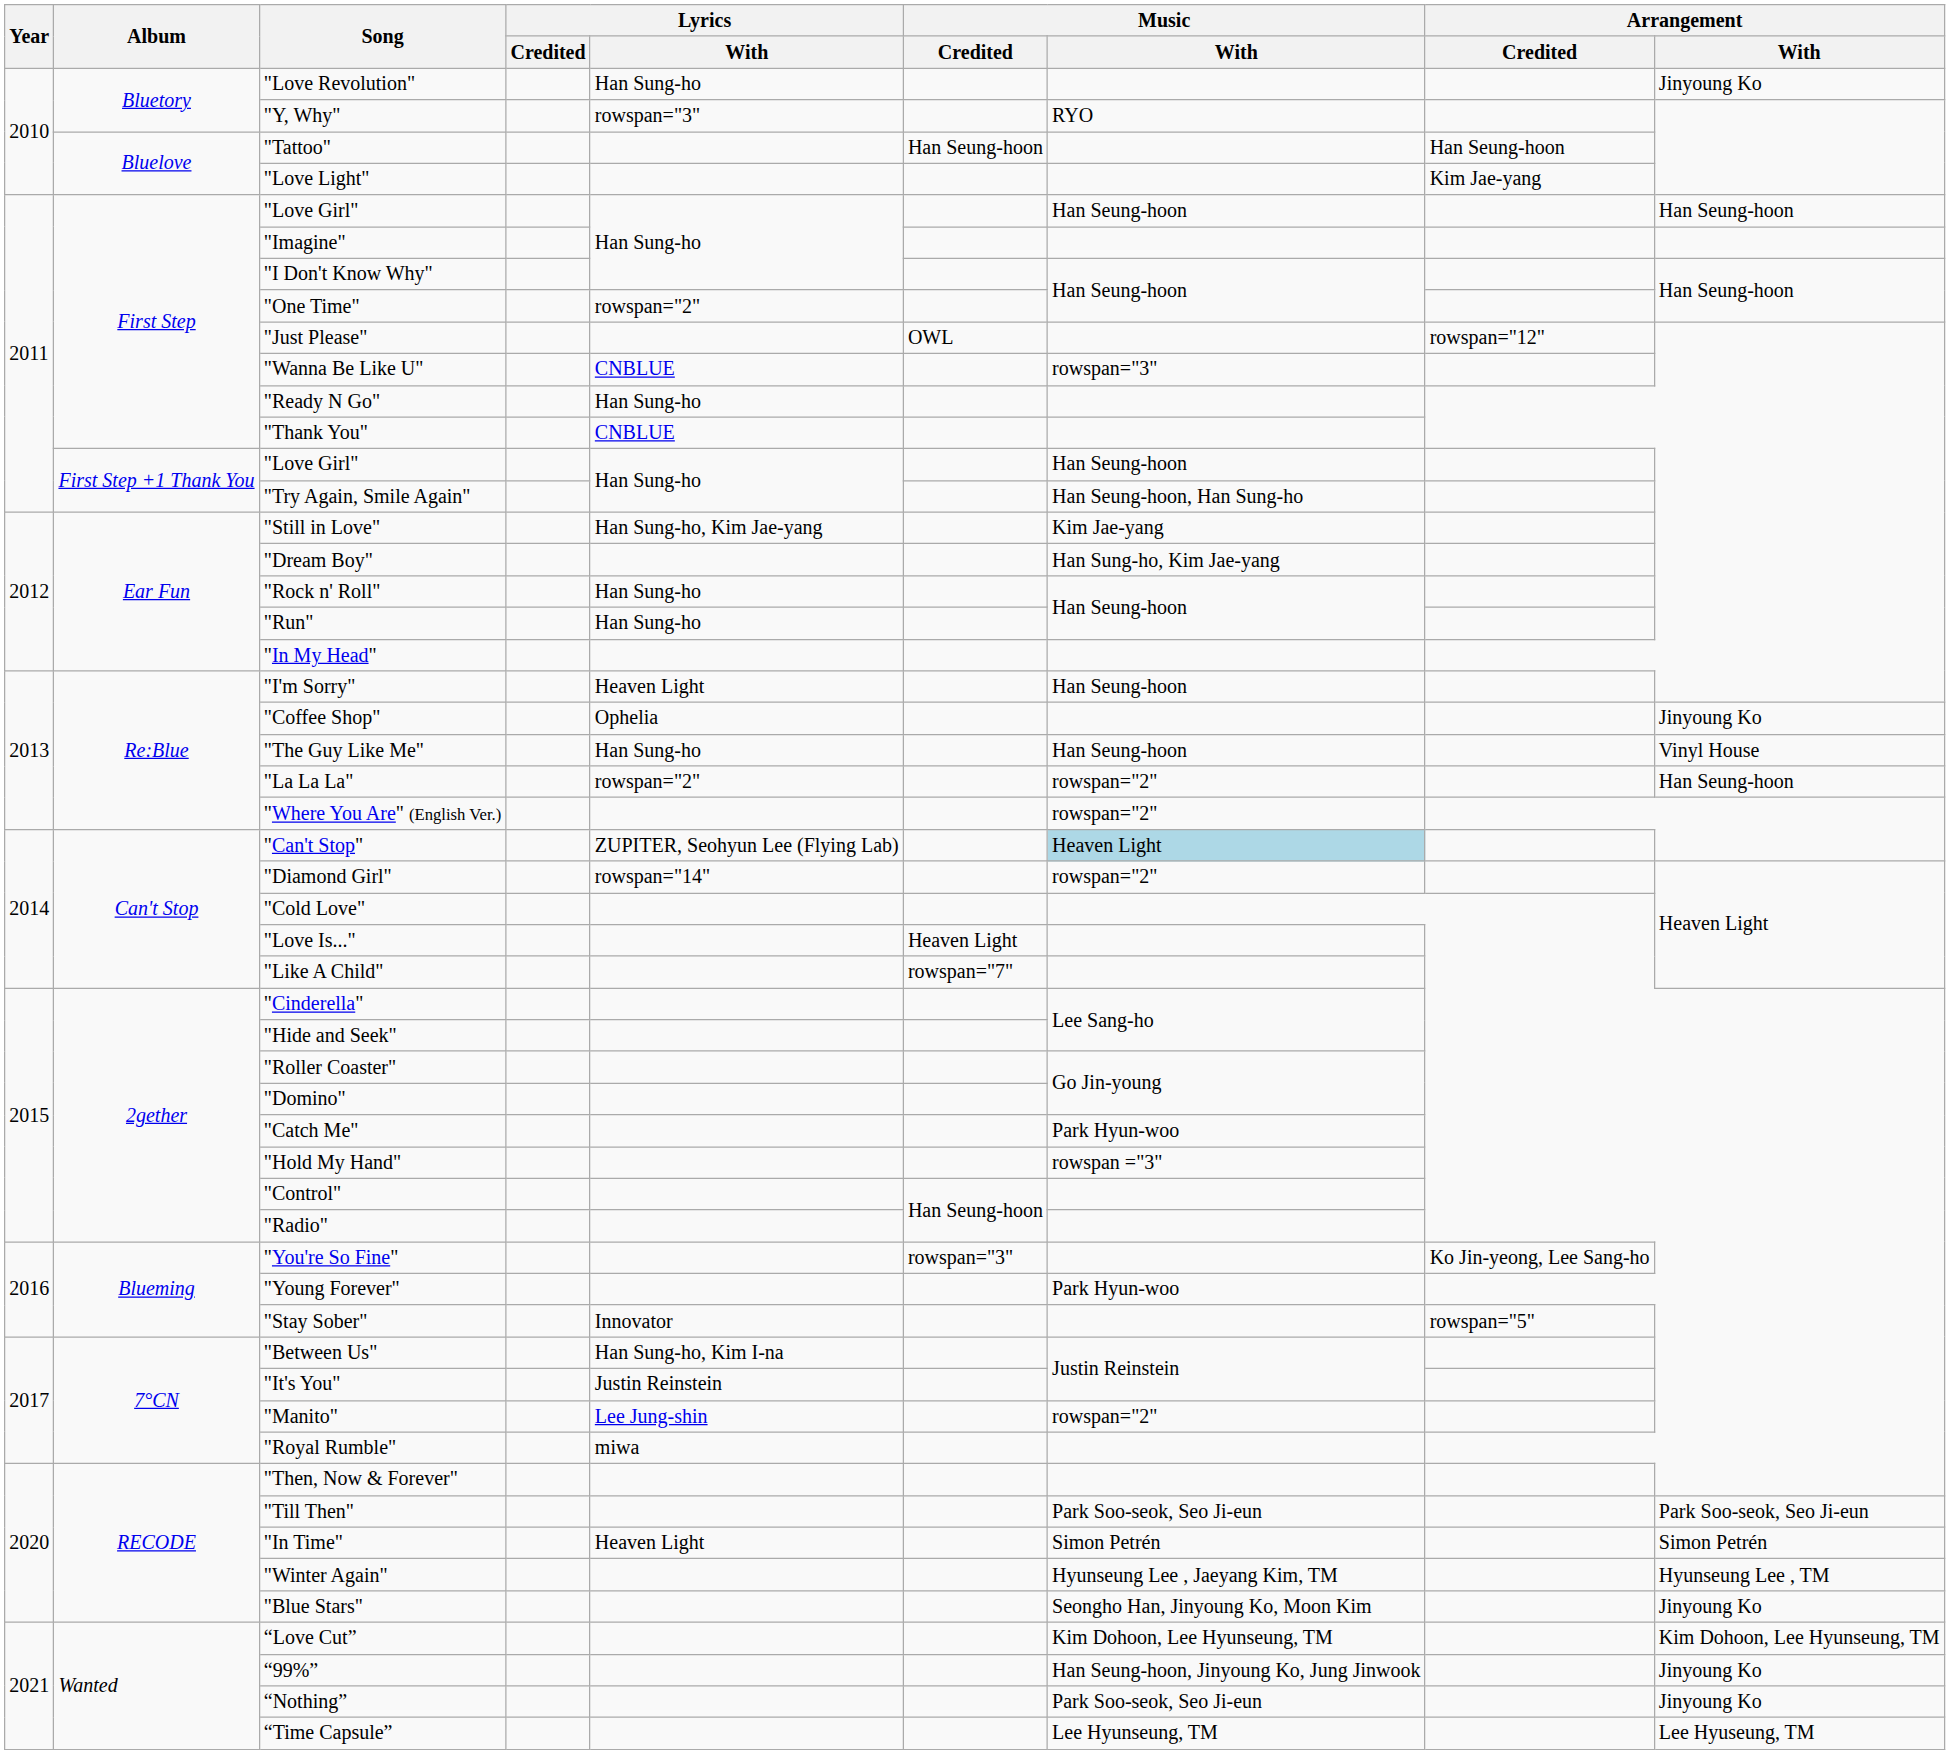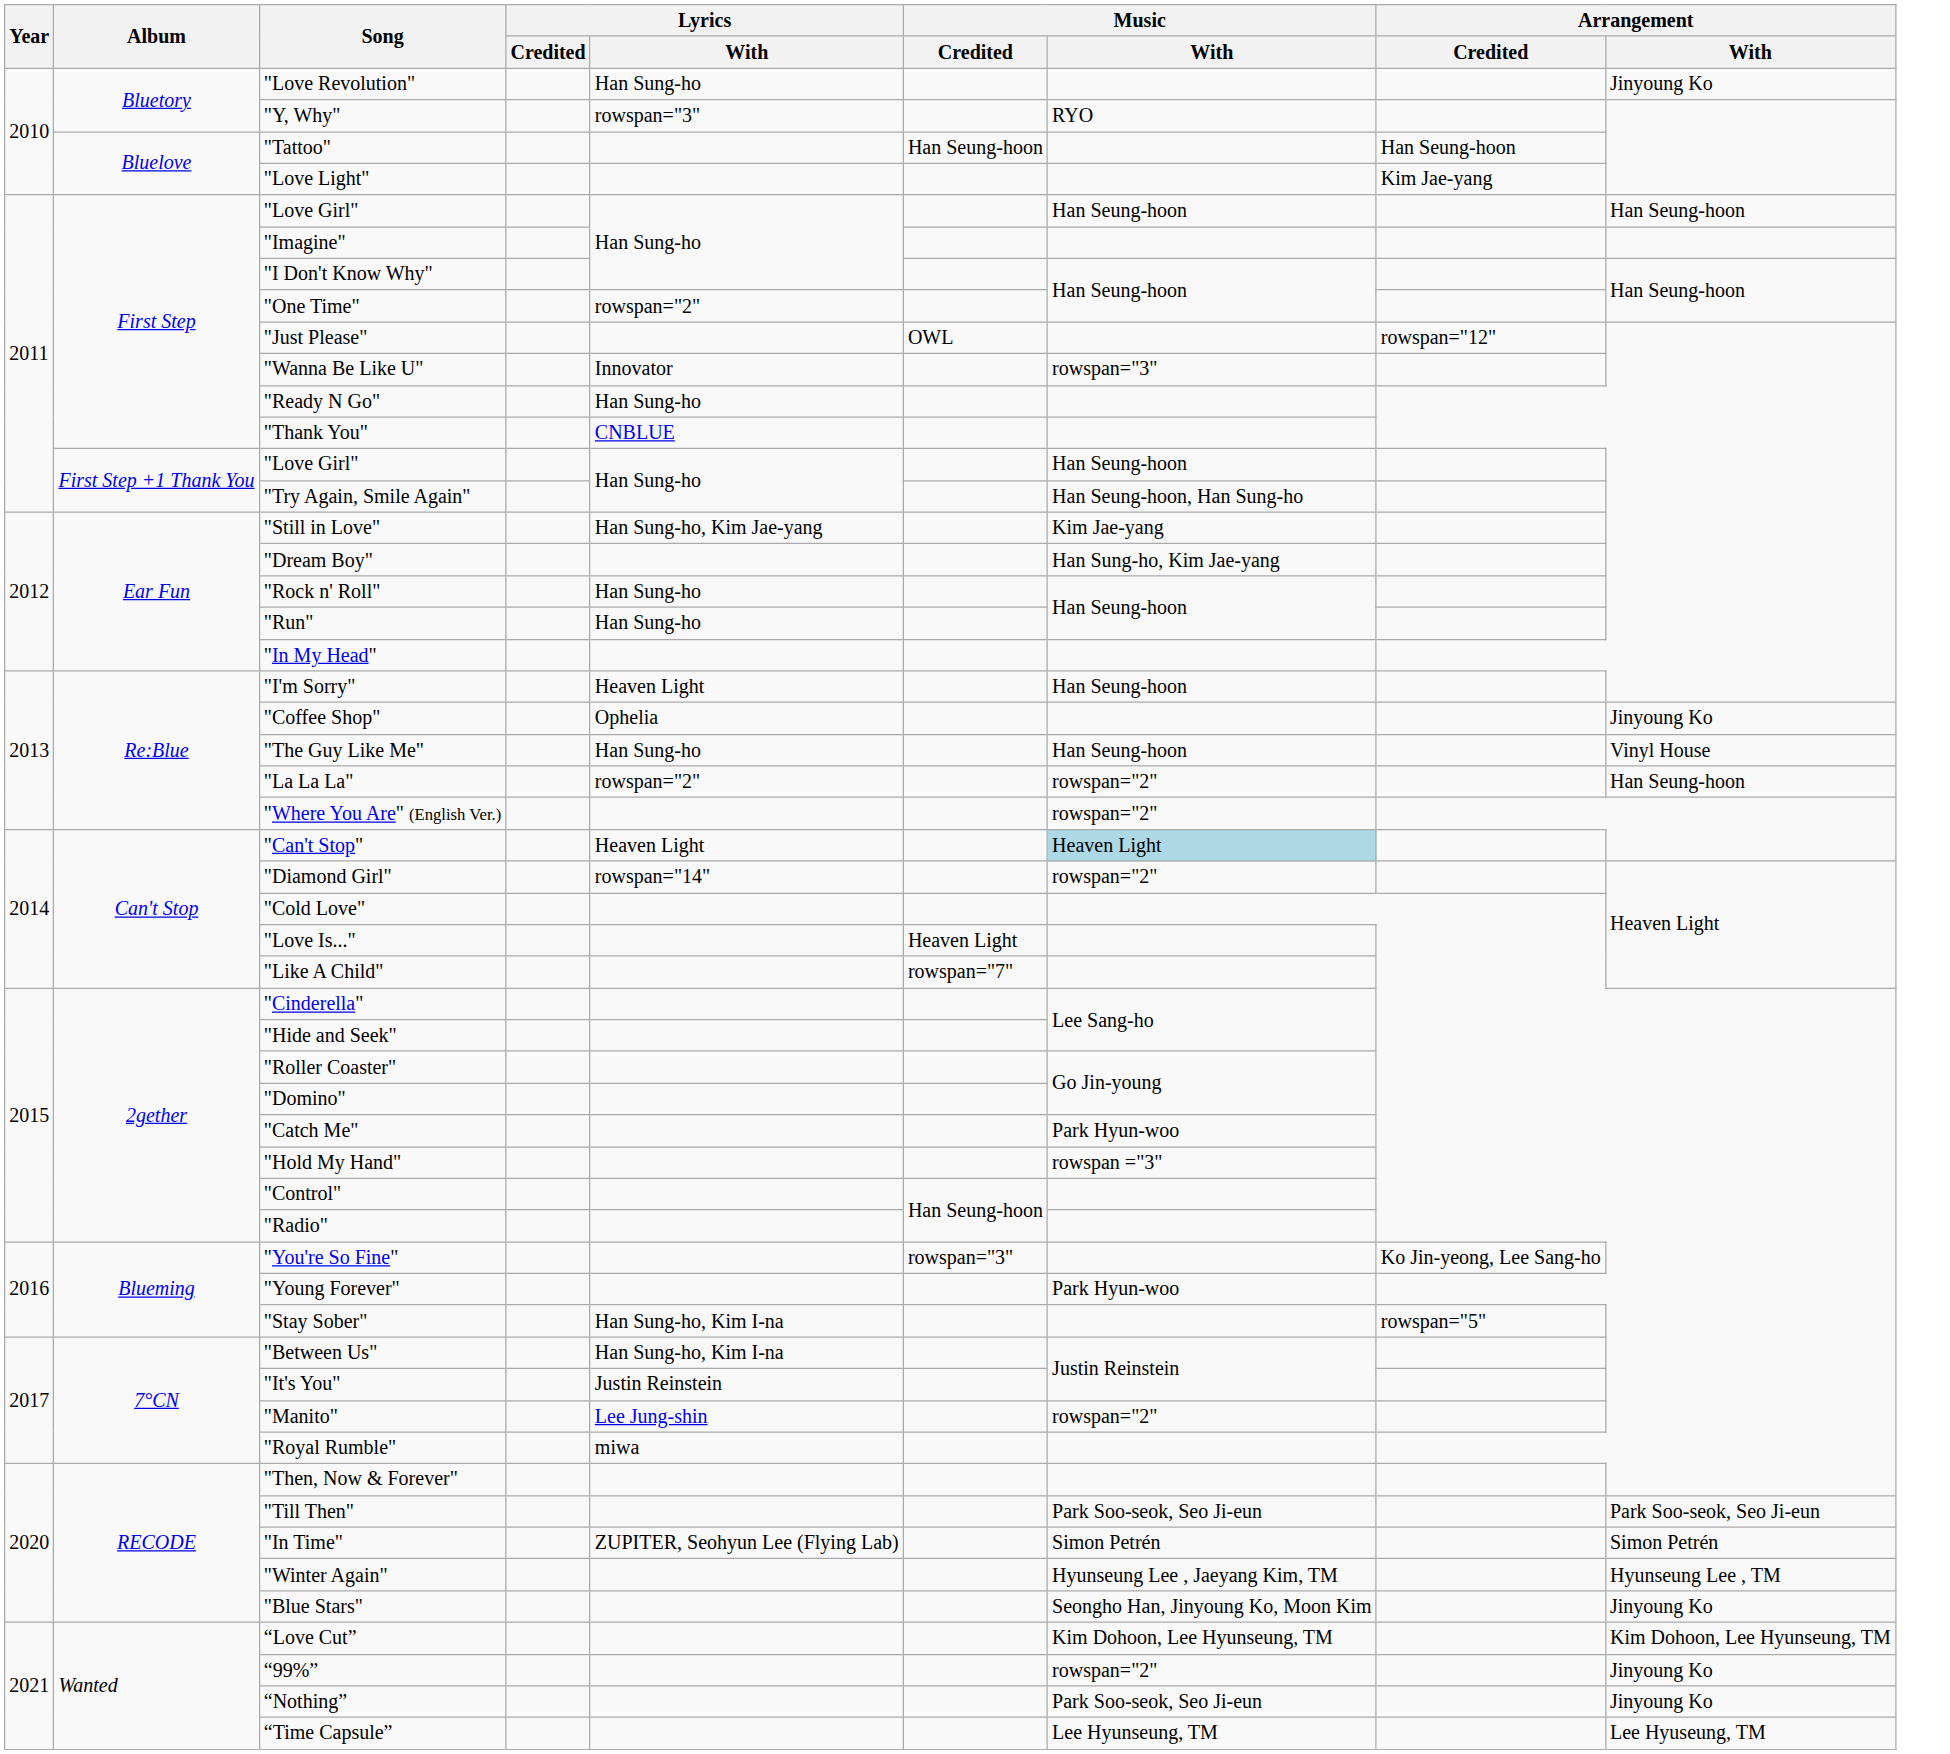(635, 369) CNBLUE -> (634, 369) Innovator
(747, 845) ZUPITER, Seohyun Lee (Flying Lab) -> (650, 845) Heaven Light
(634, 1320) Innovator -> (689, 1320) Han Sung-ho, Kim I-na
(650, 1542) Heaven Light -> (747, 1542) ZUPITER, Seohyun Lee (Flying Lab)
(1236, 1669) Han Seung-hoon, Jinyoung Ko, Jung Jinwook -> (1105, 1669) rowspan="2"
